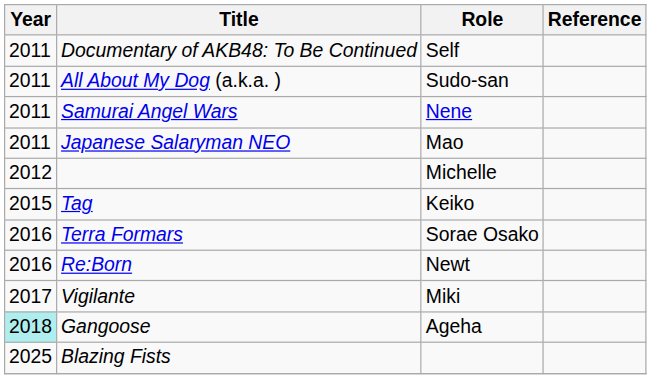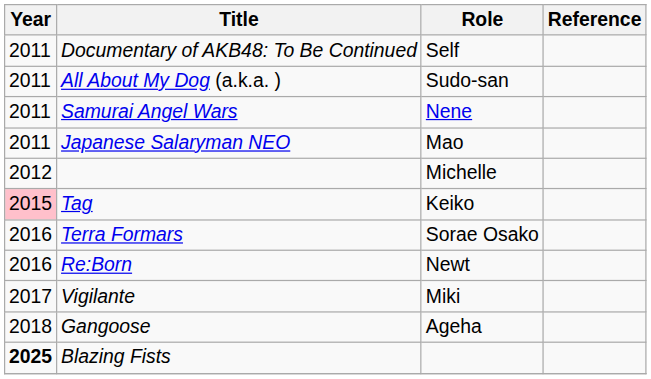(31, 204) no background -> (31, 204) pink background
(31, 326) paleturquoise background -> (31, 326) no background
(31, 357) normal -> (31, 357) bold
